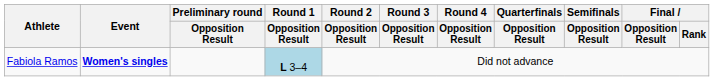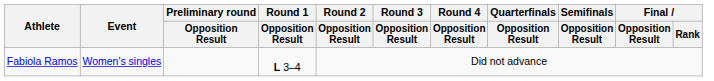(125, 62) bold -> (122, 62) normal
(294, 68) lightblue background -> (287, 68) no background
